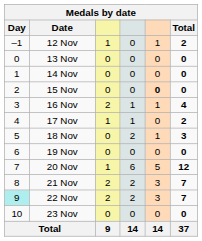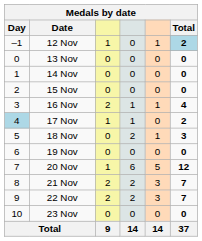(184, 43) no background -> (184, 43) lightblue background
(158, 90) bold -> (158, 90) normal
(17, 121) no background -> (17, 121) lightblue background
(17, 198) paleturquoise background -> (17, 198) no background
